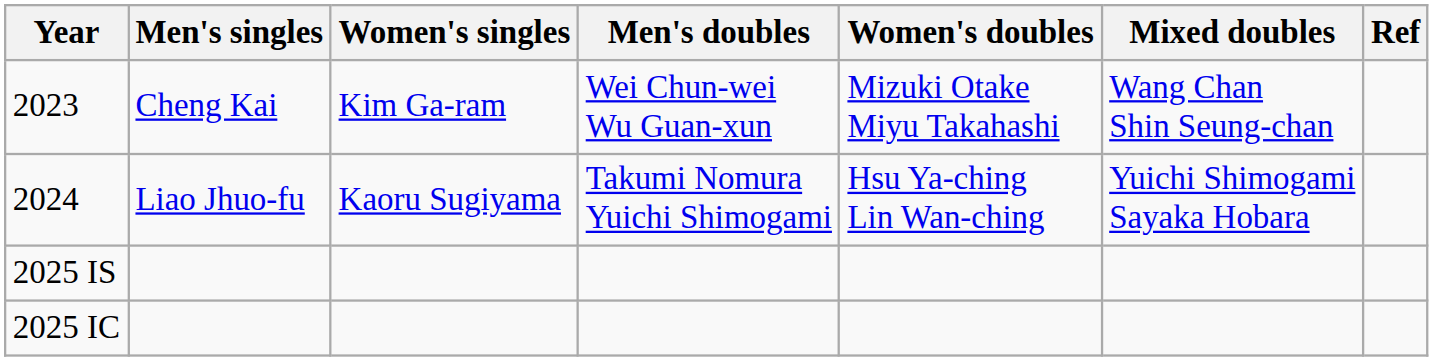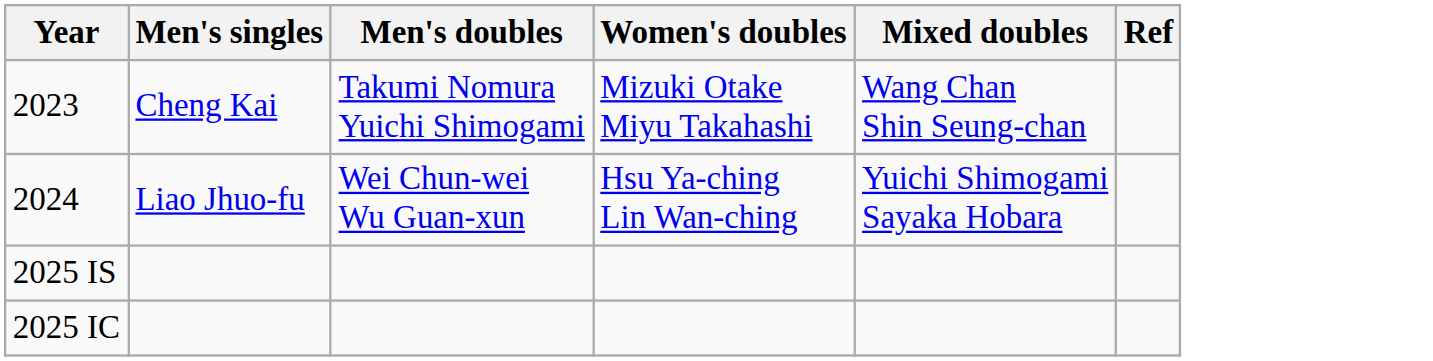- column: (454, 32)
(681, 105) Wei Chun-wei Wu Guan-xun -> (462, 105) Takumi Nomura Yuichi Shimogami
(709, 199) Takumi Nomura Yuichi Shimogami -> (434, 199) Wei Chun-wei Wu Guan-xun
